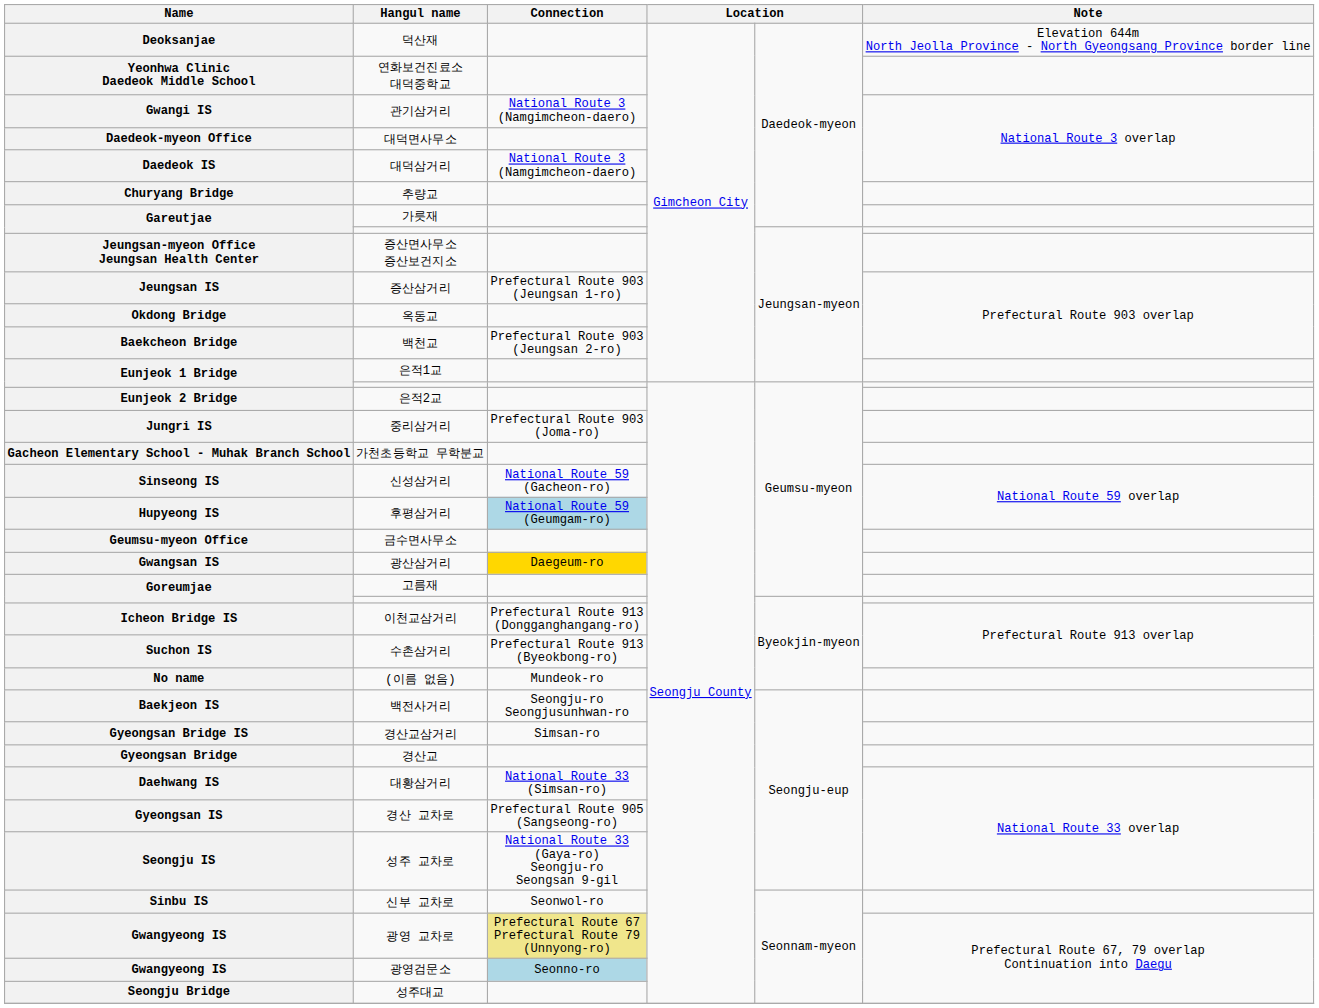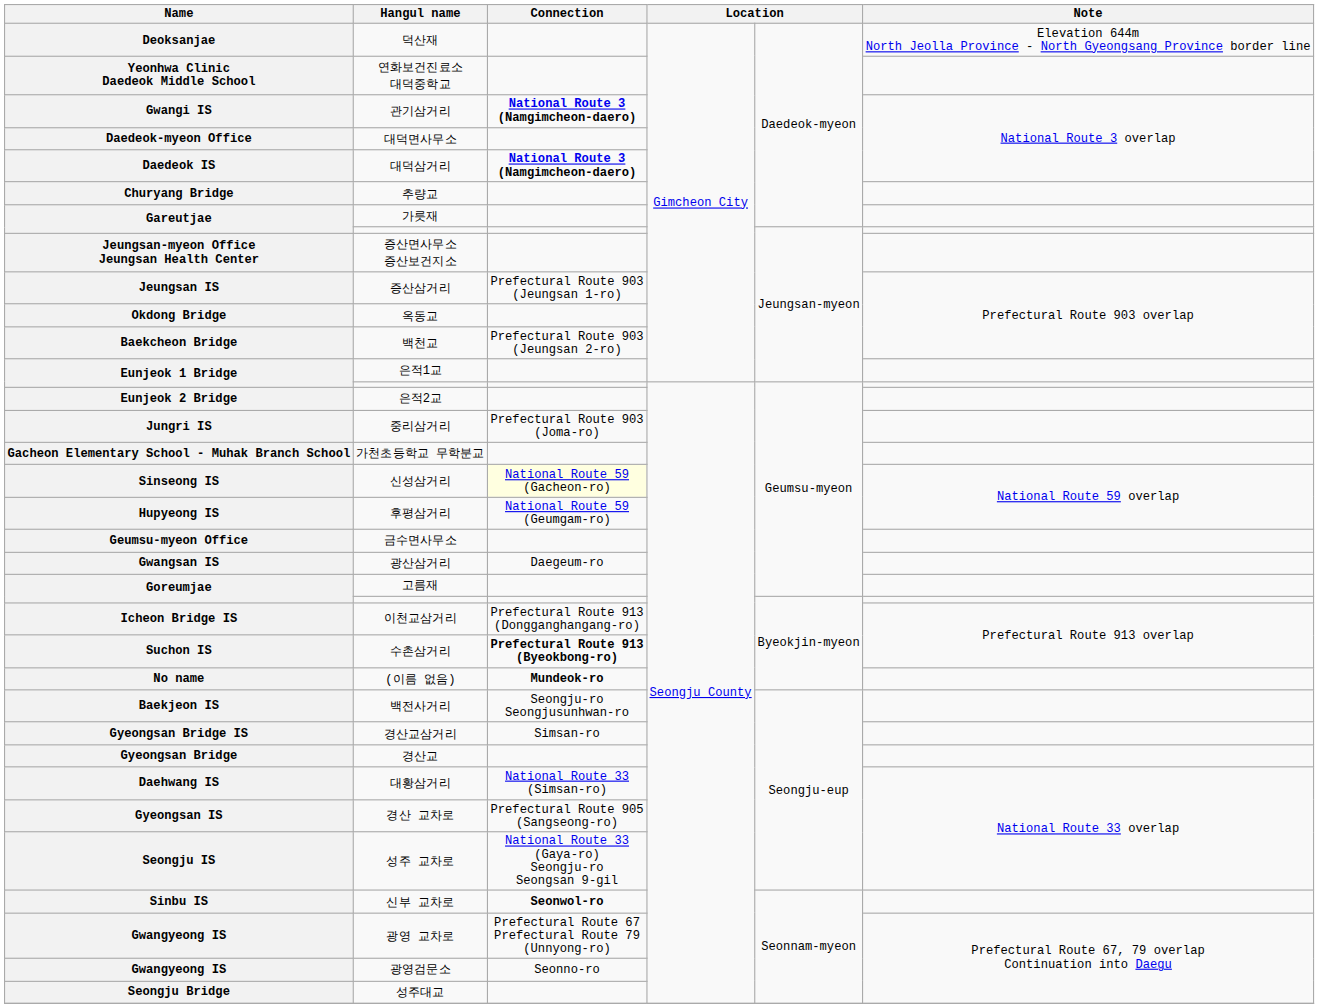(567, 111) normal -> (567, 111) bold
(567, 166) normal -> (567, 166) bold
(567, 481) no background -> (567, 481) lightyellow background
(567, 513) lightblue background -> (567, 513) no background
(567, 563) gold background -> (567, 563) no background
(567, 651) normal -> (567, 651) bold
(567, 679) normal -> (567, 679) bold
(567, 902) normal -> (567, 902) bold
(567, 936) khaki background -> (567, 936) no background
(567, 970) lightblue background -> (567, 970) no background
